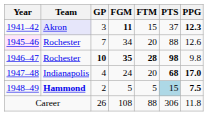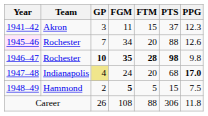(55, 27) lavender background -> (55, 27) no background
(128, 27) bold -> (128, 27) normal
(193, 27) bold -> (193, 27) normal
(104, 73) no background -> (104, 73) khaki background
(174, 73) bold -> (174, 73) normal
(64, 88) bold -> (63, 88) normal
(130, 88) normal -> (130, 88) bold
(174, 88) lightblue background -> (174, 88) no background
(195, 88) bold -> (195, 88) normal
